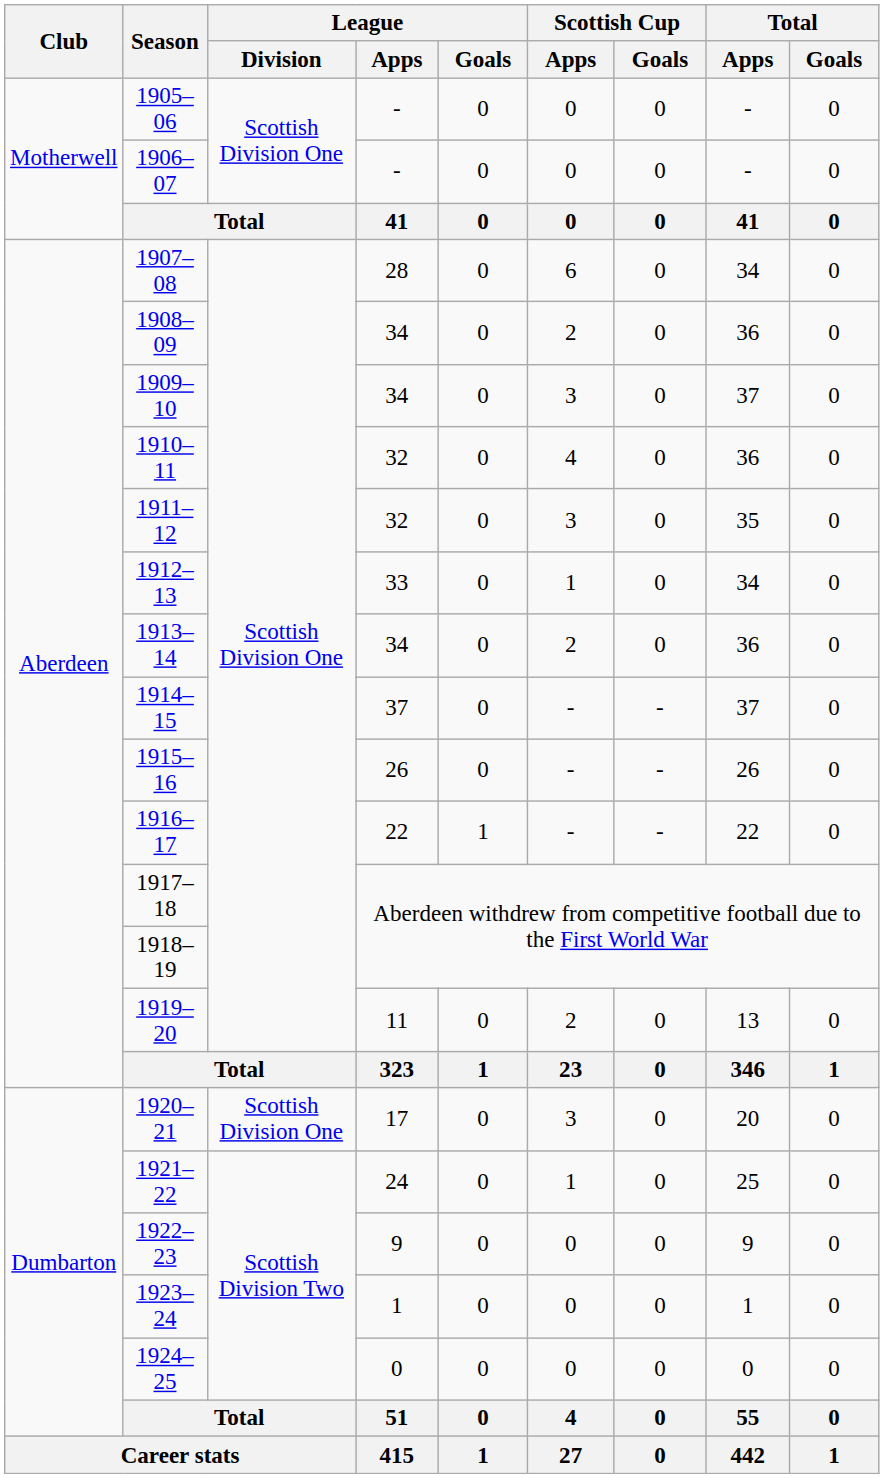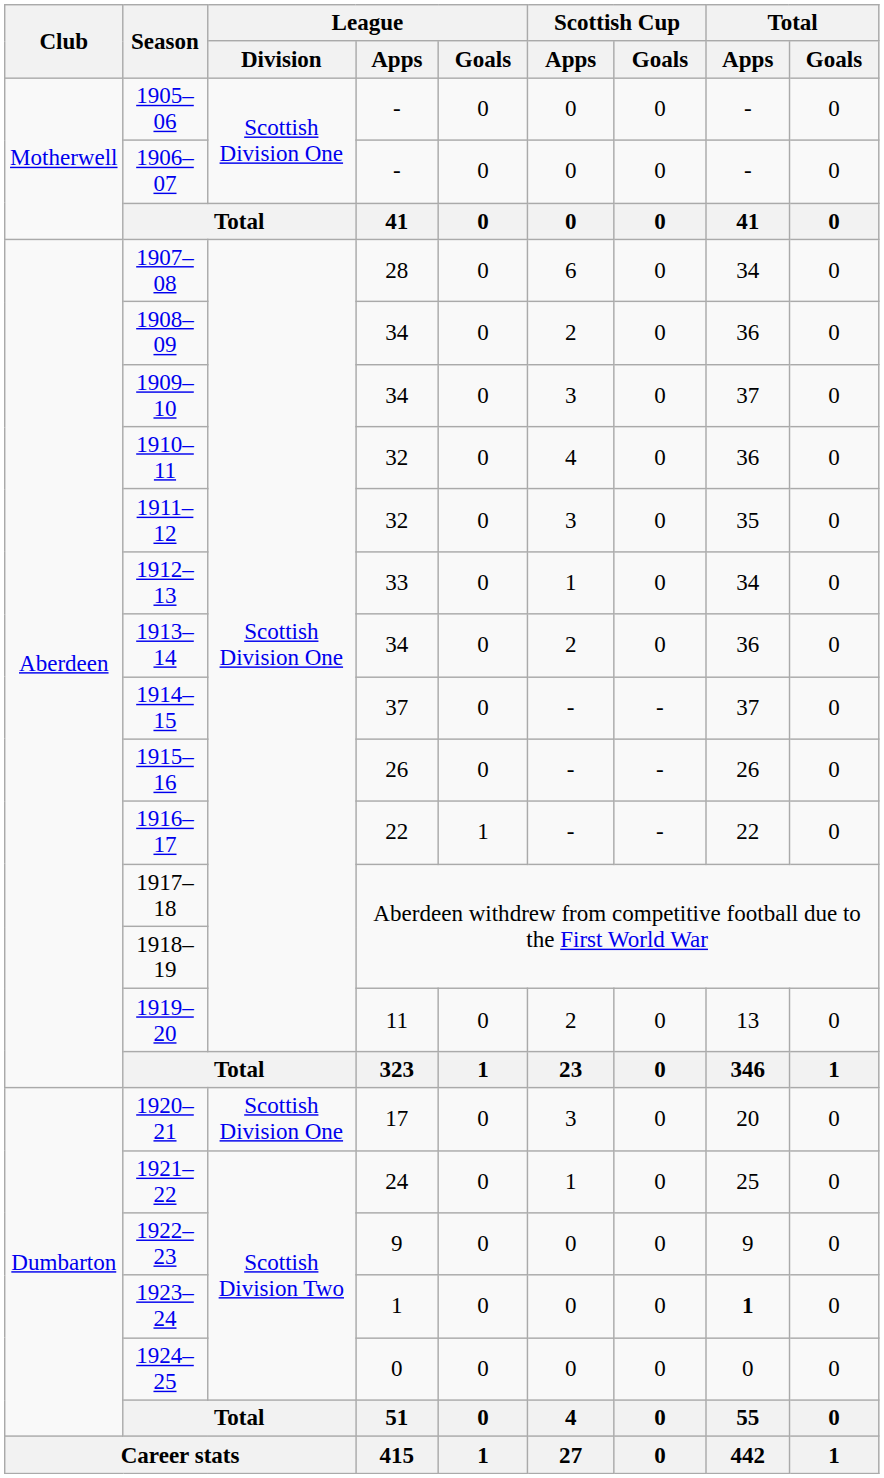(748, 1306) normal -> (748, 1306) bold
